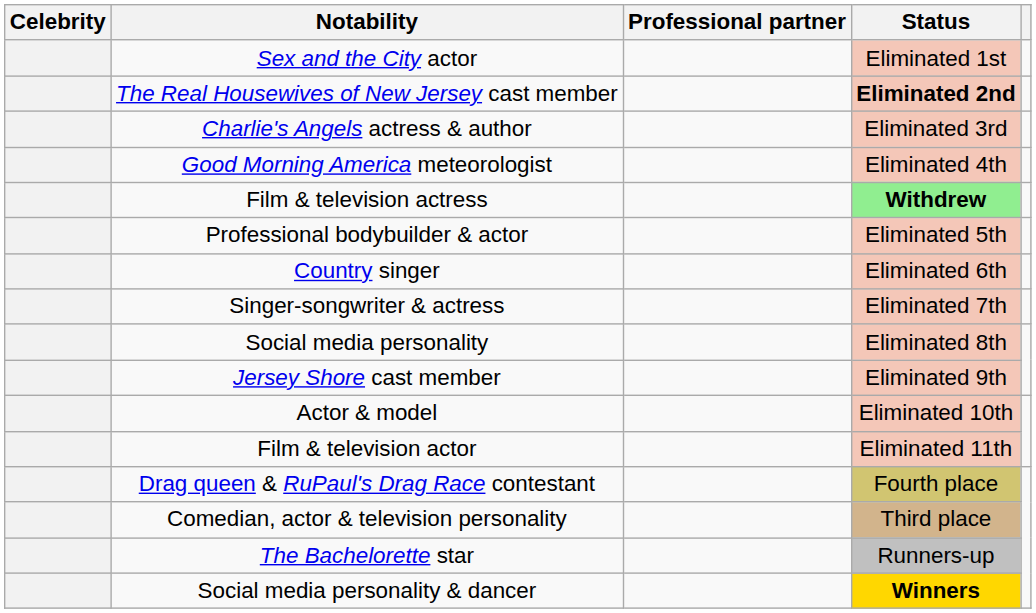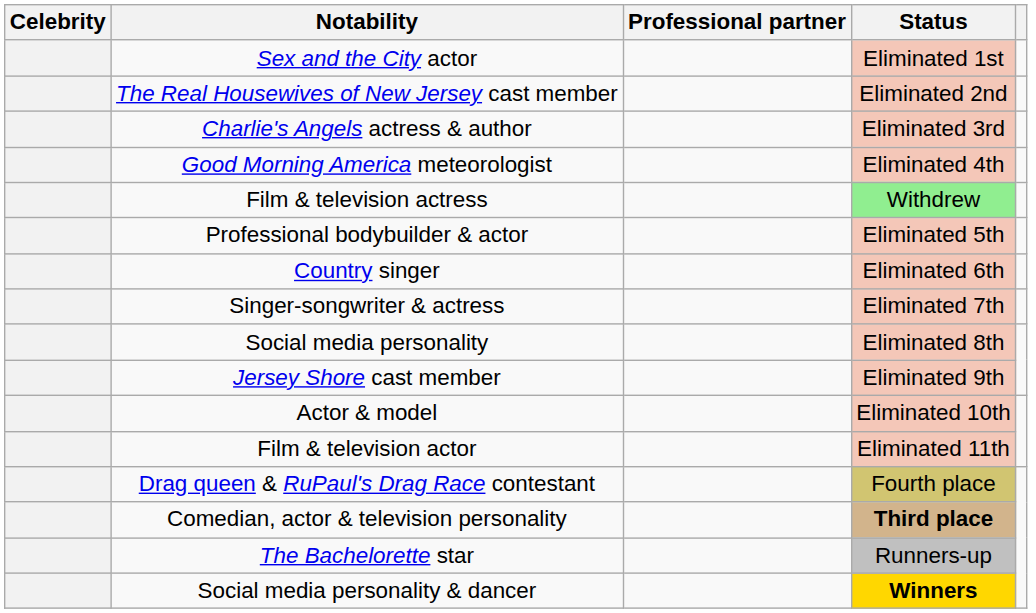(936, 93) bold -> (933, 93) normal
(936, 199) bold -> (933, 199) normal
(936, 519) normal -> (933, 519) bold
